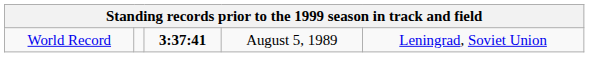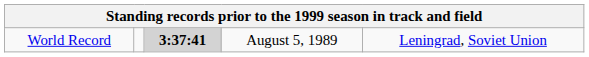(183, 39) no background -> (183, 39) lightgrey background
